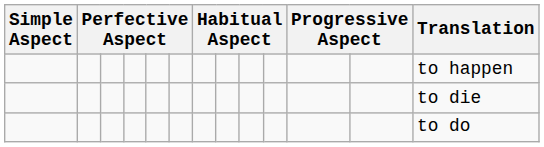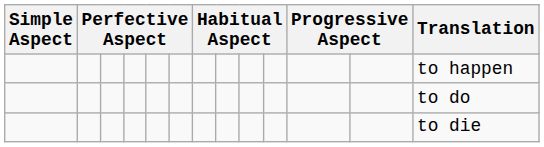(449, 98) to die -> (444, 98) to do
(444, 127) to do -> (449, 127) to die
